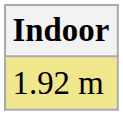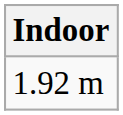(58, 82) khaki background -> (58, 82) no background
